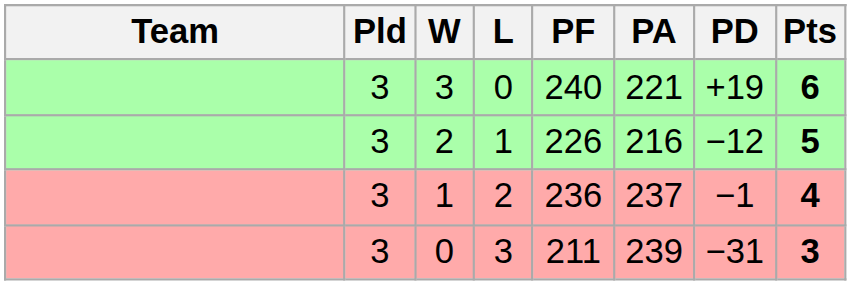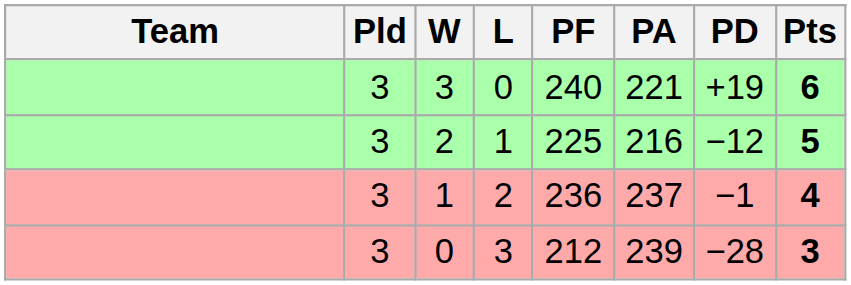(573, 141) 226 -> (573, 141) 225
(573, 251) 211 -> (573, 251) 212
(735, 251) −31 -> (735, 251) −28
